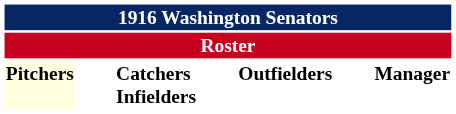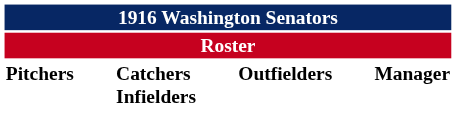(40, 73) lightyellow background -> (40, 73) no background
